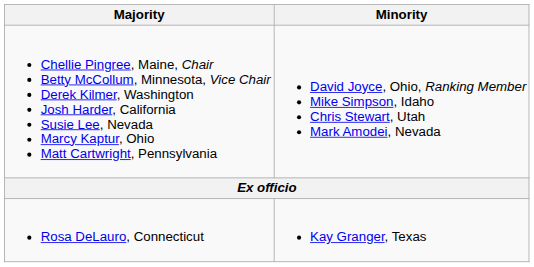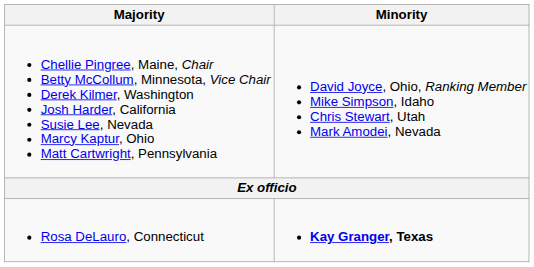(402, 237) normal -> (402, 237) bold
